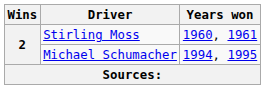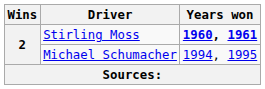(220, 35) normal -> (220, 35) bold
